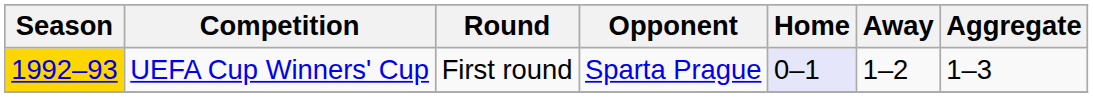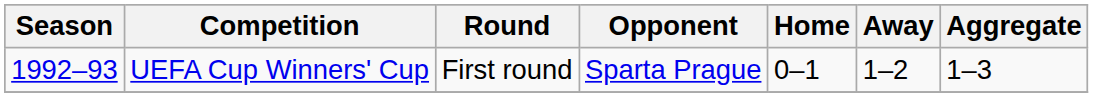(64, 69) gold background -> (64, 69) no background
(797, 69) lavender background -> (797, 69) no background
